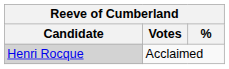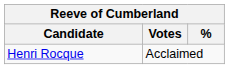(45, 53) lightgrey background -> (45, 53) no background
